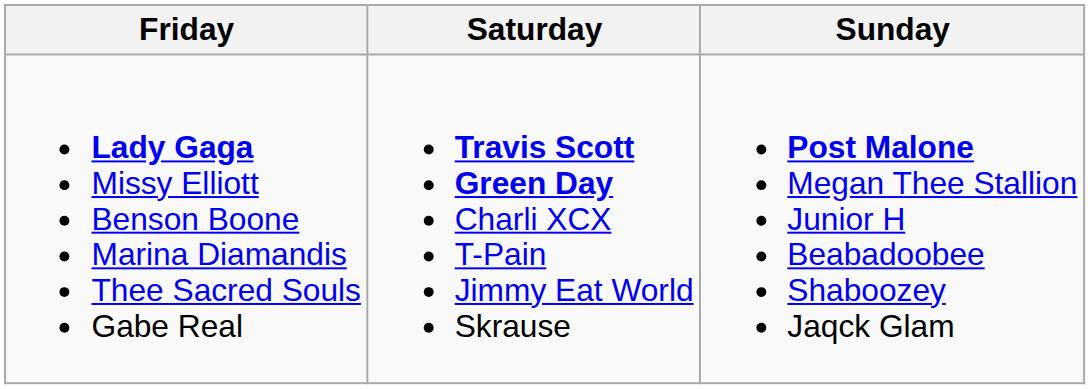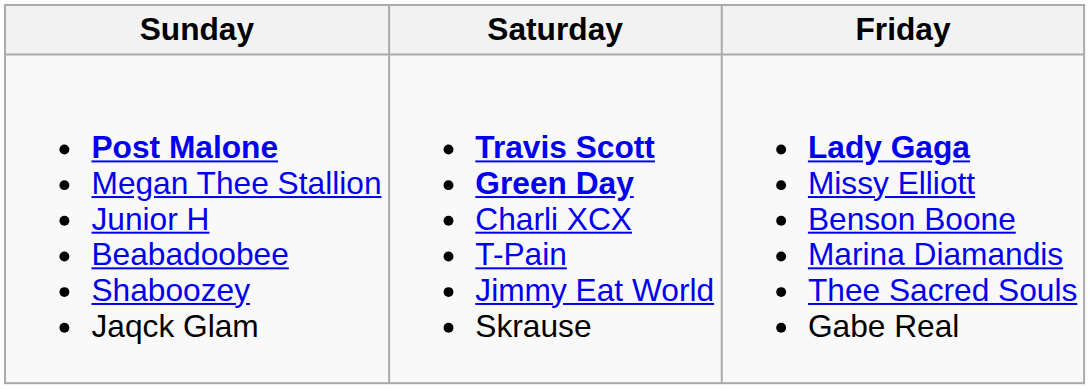columns swapped: (187, 29) <-> (893, 29)
